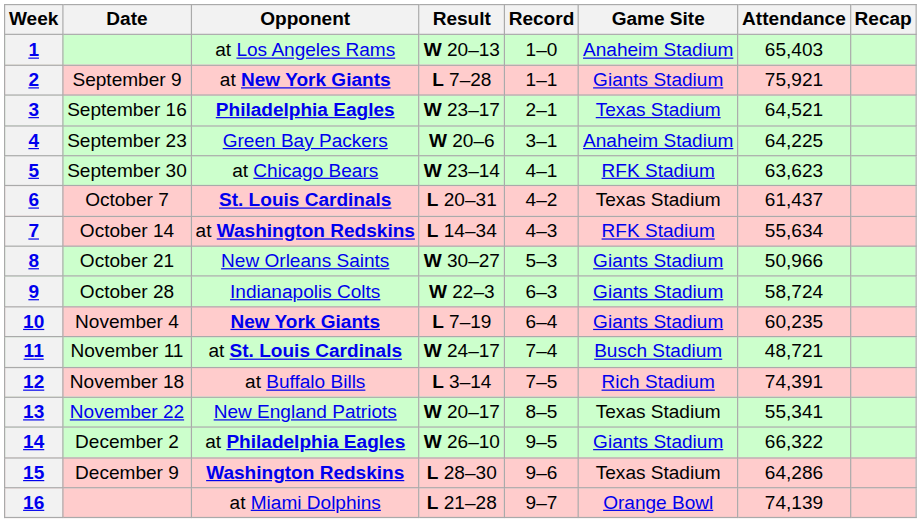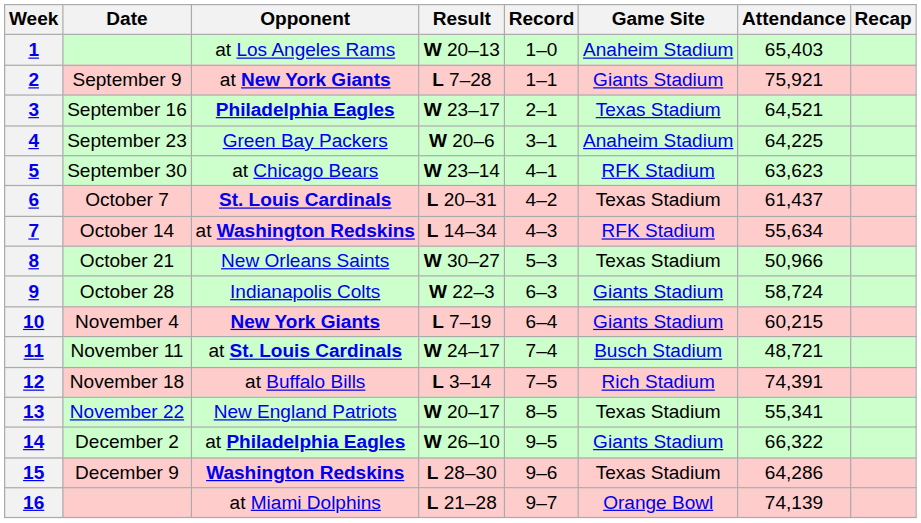(658, 261) Giants Stadium -> (658, 261) Texas Stadium
(794, 321) 60,235 -> (794, 321) 60,215
